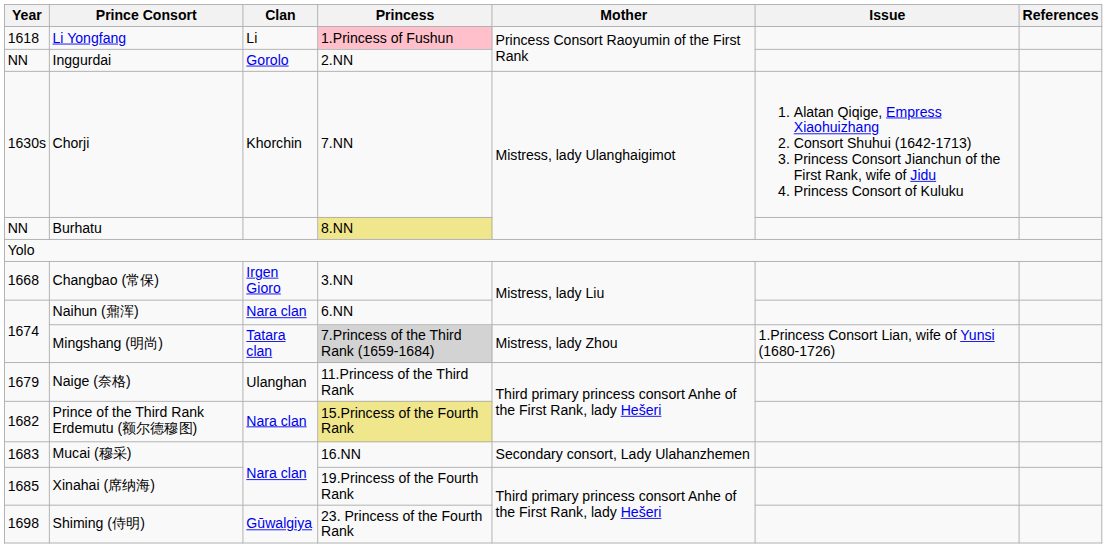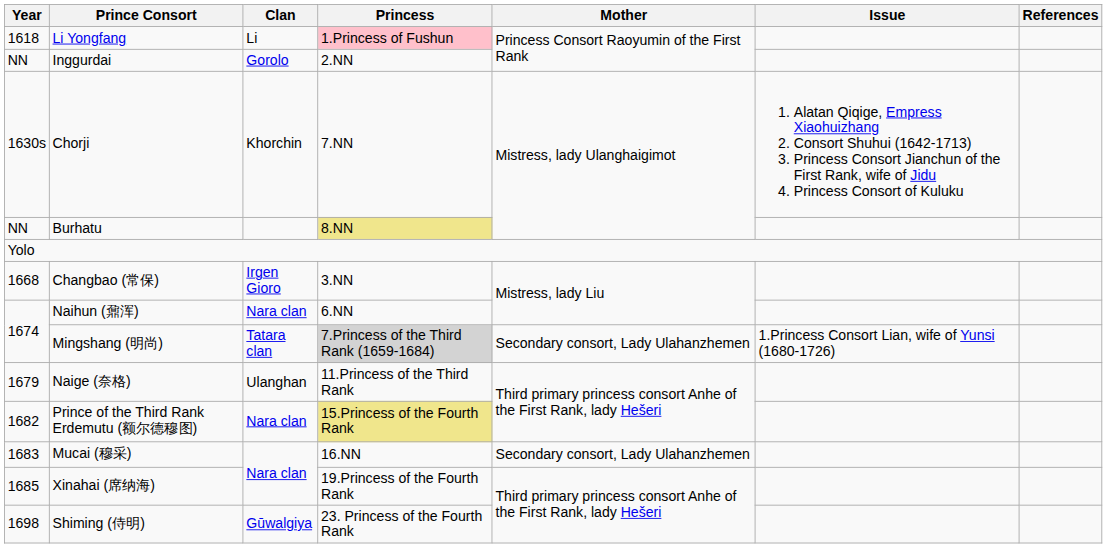(557, 343) Mistress, lady Zhou -> (623, 343) Secondary consort, Lady Ulahanzhemen
